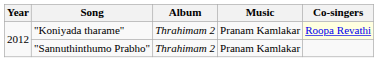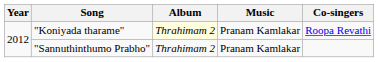(185, 30) no background -> (185, 30) lightyellow background
(338, 30) lightyellow background -> (338, 30) no background
